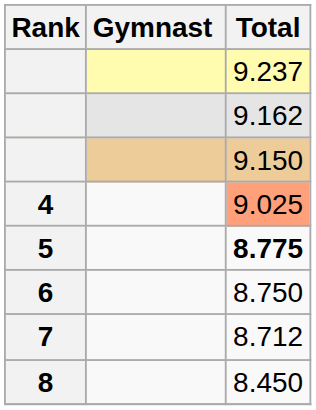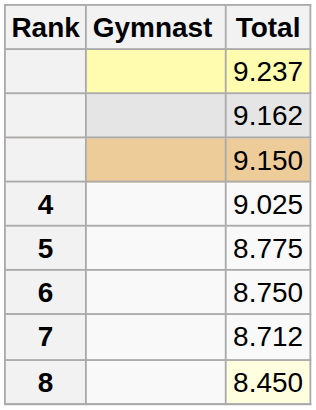(268, 204) lightsalmon background -> (268, 204) no background
(268, 249) bold -> (268, 249) normal
(268, 381) no background -> (268, 381) lightyellow background
